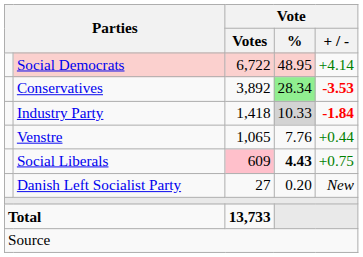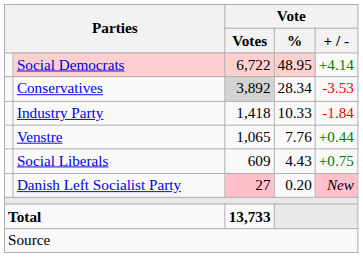(253, 88) no background -> (253, 88) lightgrey background
(295, 88) lightgreen background -> (295, 88) no background
(338, 88) bold -> (338, 88) normal
(295, 112) lightgrey background -> (295, 112) no background
(338, 112) bold -> (338, 112) normal
(259, 161) pink background -> (259, 161) no background
(298, 161) bold -> (298, 161) normal
(263, 185) no background -> (263, 185) pink background
(340, 185) no background -> (340, 185) pink background
